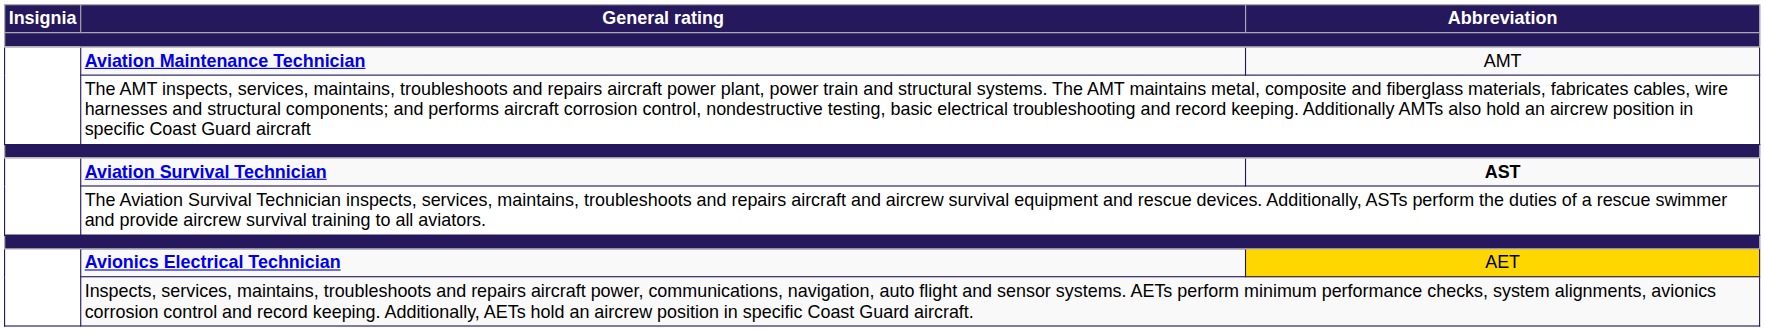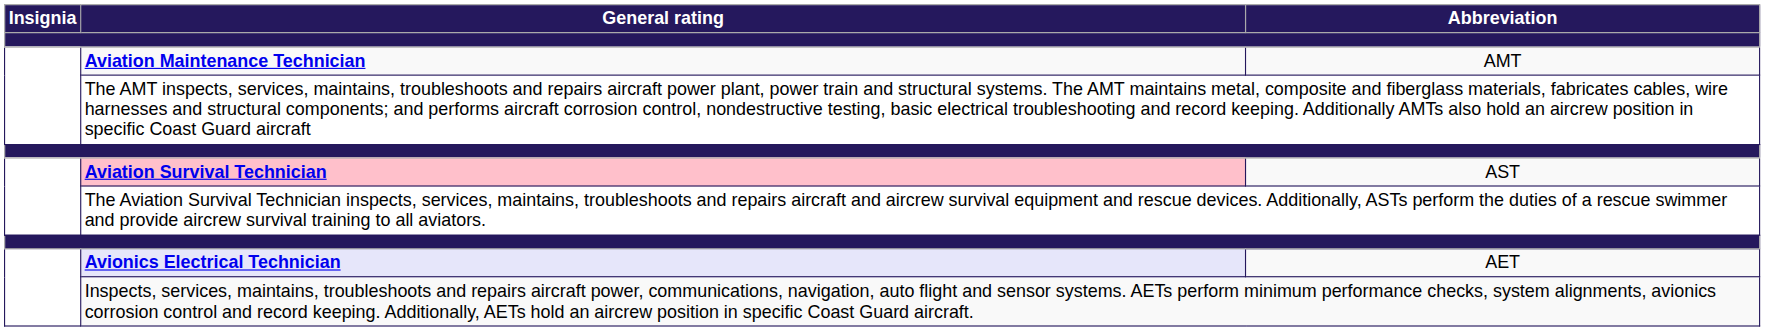(206, 172) no background -> (206, 172) pink background
(1503, 172) bold -> (1503, 172) normal
(213, 262) no background -> (213, 262) lavender background
(1503, 262) gold background -> (1503, 262) no background
